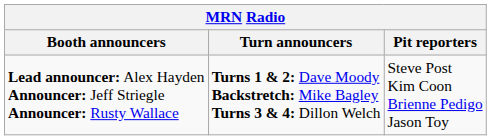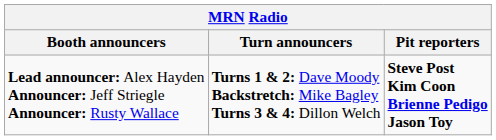(435, 95) normal -> (438, 95) bold
